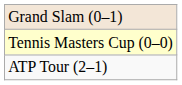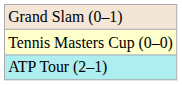(58, 67) no background -> (58, 67) paleturquoise background
